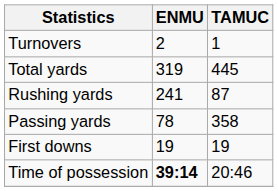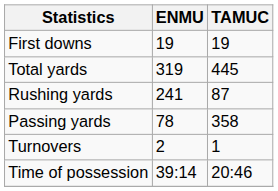rows swapped: (50, 147) <-> (45, 43)
(177, 173) bold -> (176, 173) normal
